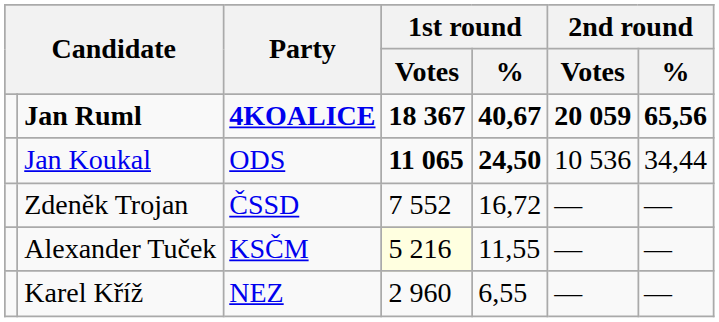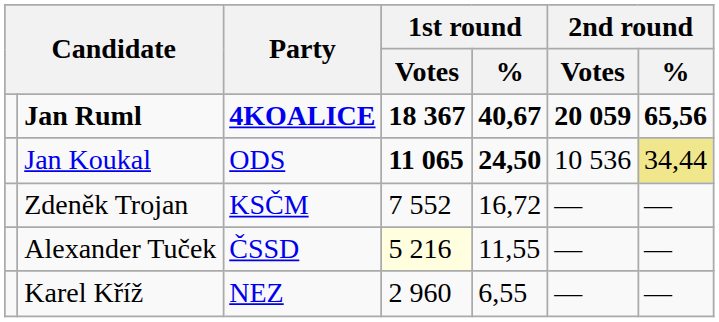(676, 159) no background -> (676, 159) khaki background
(264, 204) ČSSD -> (269, 204) KSČM
(269, 248) KSČM -> (264, 248) ČSSD
